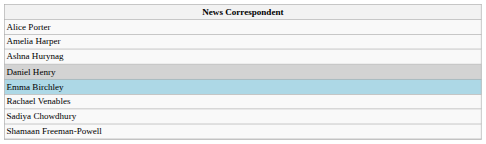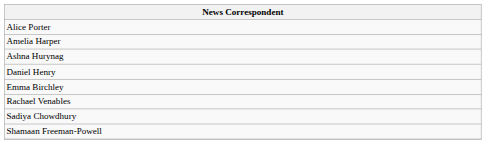(31, 72) lightgrey background -> (31, 72) no background
(35, 87) lightblue background -> (35, 87) no background
